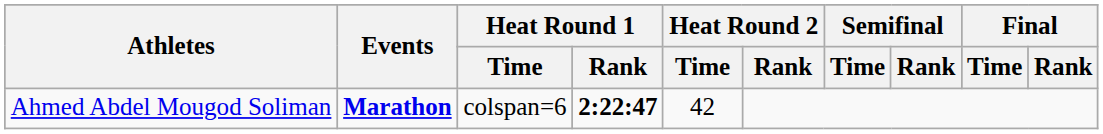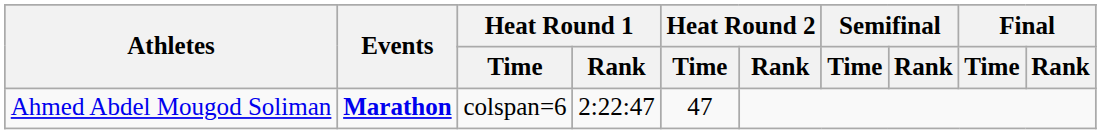(618, 108) bold -> (617, 108) normal
(703, 108) 42 -> (700, 108) 47
